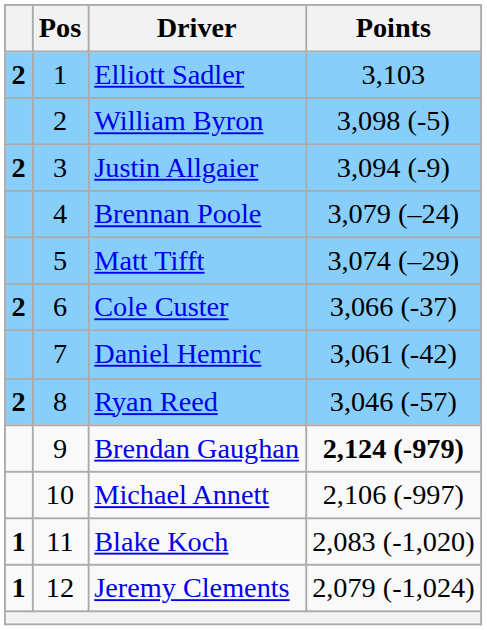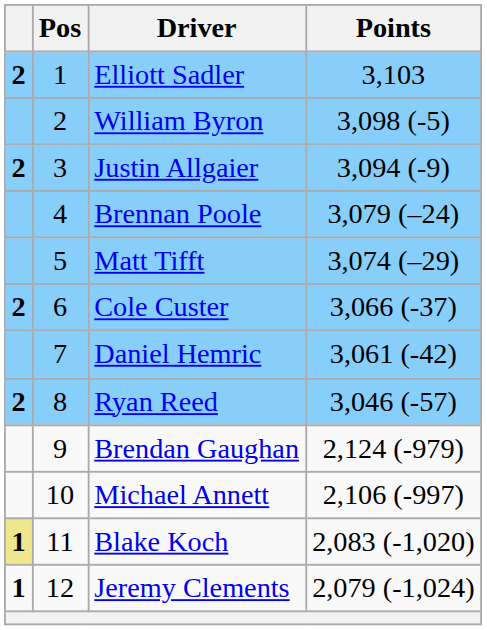(393, 447) bold -> (393, 447) normal
(19, 540) no background -> (19, 540) khaki background
